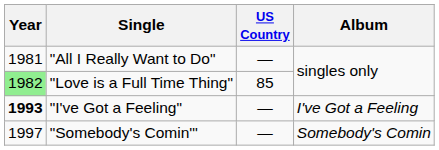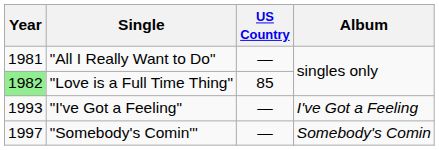(25, 108) bold -> (25, 108) normal
